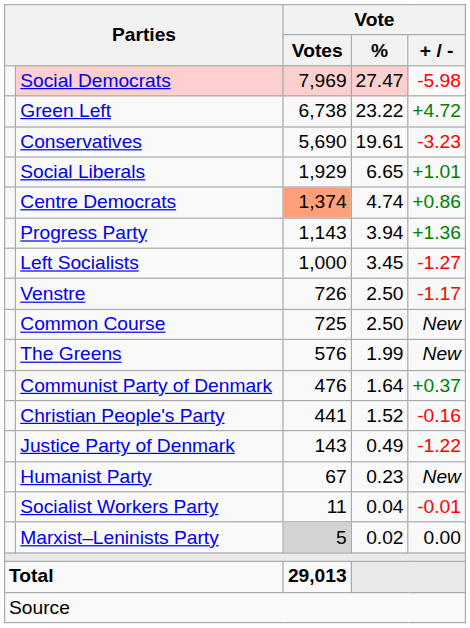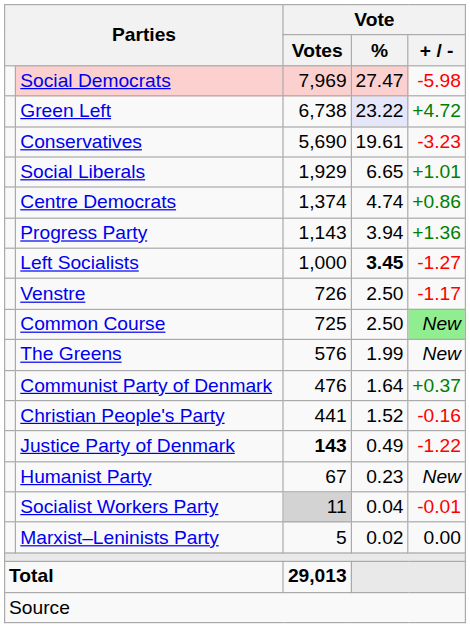(379, 111) no background -> (379, 111) lavender background
(323, 202) lightsalmon background -> (323, 202) no background
(385, 263) normal -> (385, 263) bold
(442, 324) no background -> (442, 324) lightgreen background
(331, 446) normal -> (331, 446) bold
(337, 506) no background -> (337, 506) lightgrey background
(341, 537) lightgrey background -> (341, 537) no background
